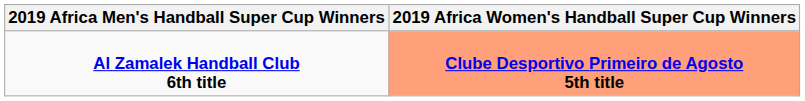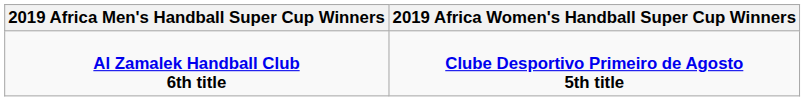(594, 72) lightsalmon background -> (594, 72) no background
